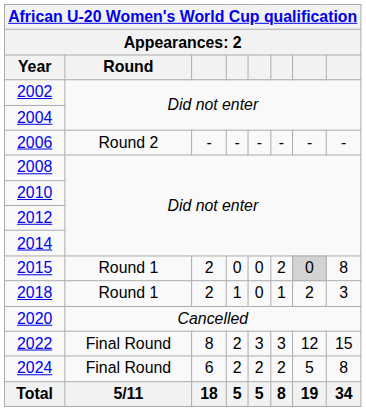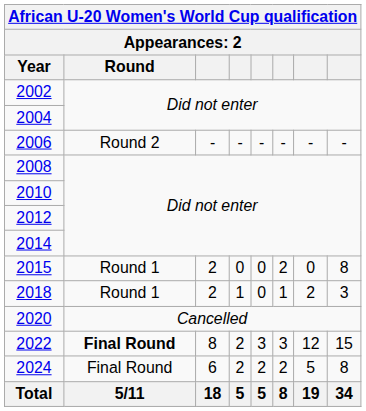(310, 268) lightgrey background -> (311, 268) no background
(128, 343) normal -> (130, 343) bold
